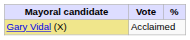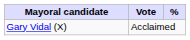(37, 27) khaki background -> (37, 27) no background
